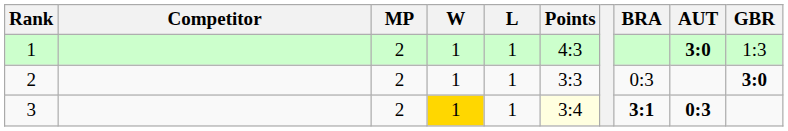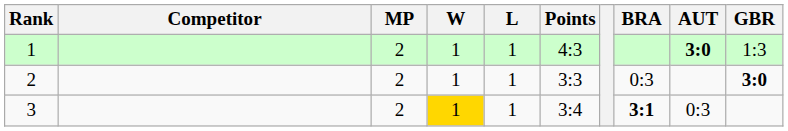(570, 110) lightyellow background -> (570, 110) no background
(698, 110) bold -> (698, 110) normal
